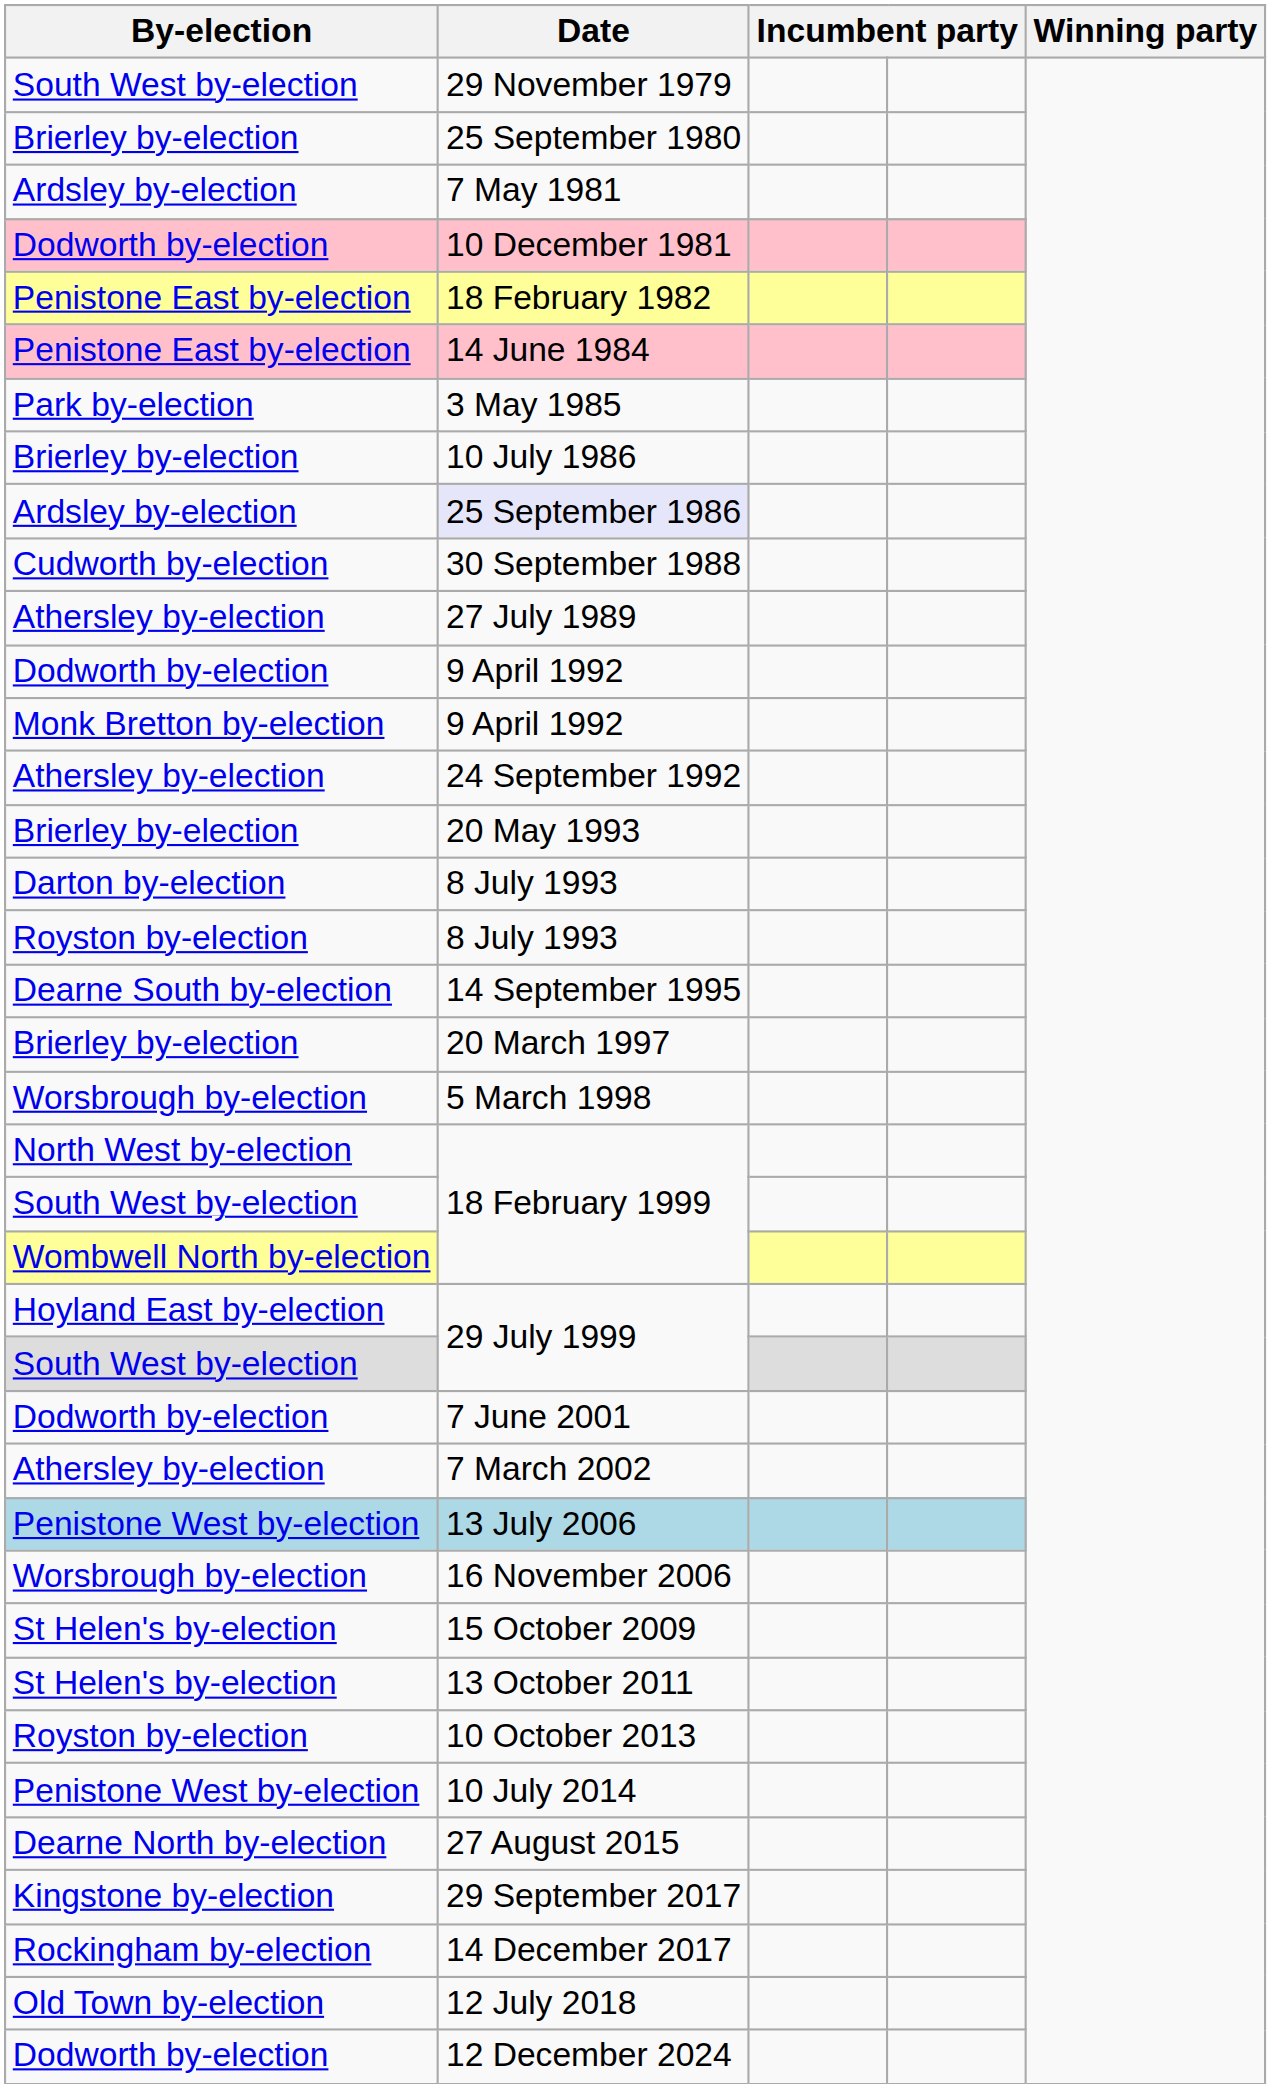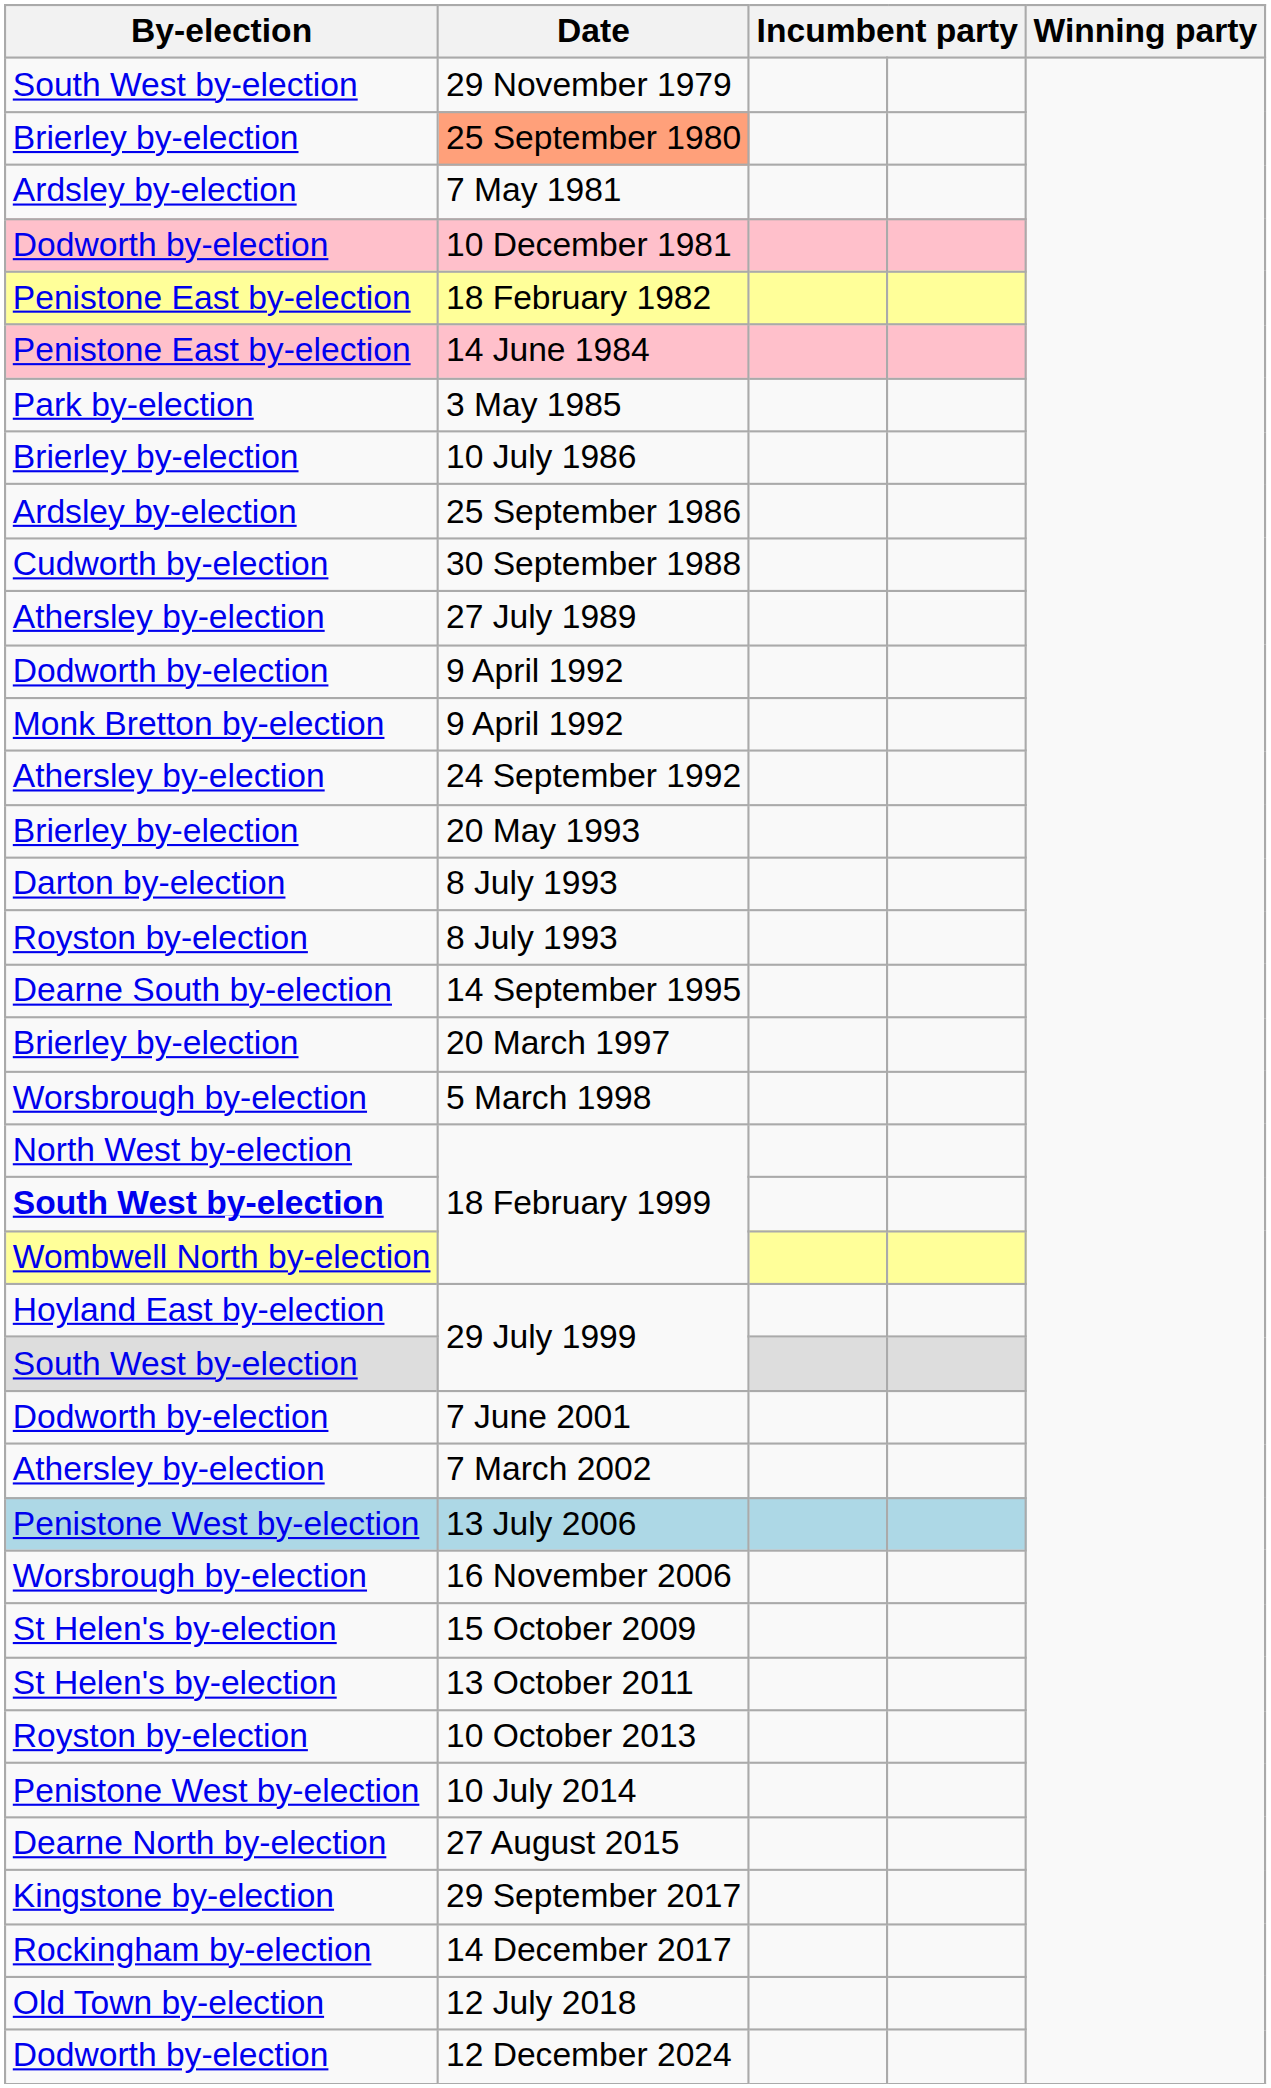(594, 137) no background -> (594, 137) lightsalmon background
(594, 510) lavender background -> (594, 510) no background
(185, 1203) normal -> (198, 1203) bold
